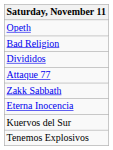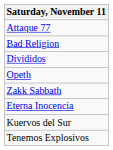(19, 28) Opeth -> (28, 28) Attaque 77
(28, 75) Attaque 77 -> (19, 75) Opeth
